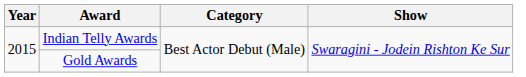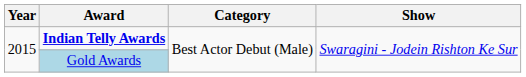(100, 38) normal -> (104, 38) bold
(100, 60) no background -> (104, 60) lightblue background
